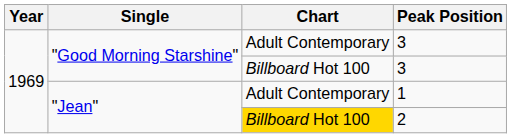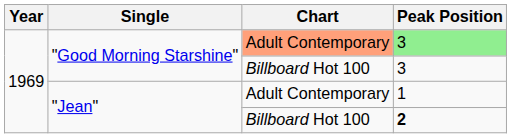(318, 42) no background -> (318, 42) lightsalmon background
(401, 42) no background -> (401, 42) lightgreen background
(308, 119) gold background -> (308, 119) no background
(401, 119) normal -> (401, 119) bold
